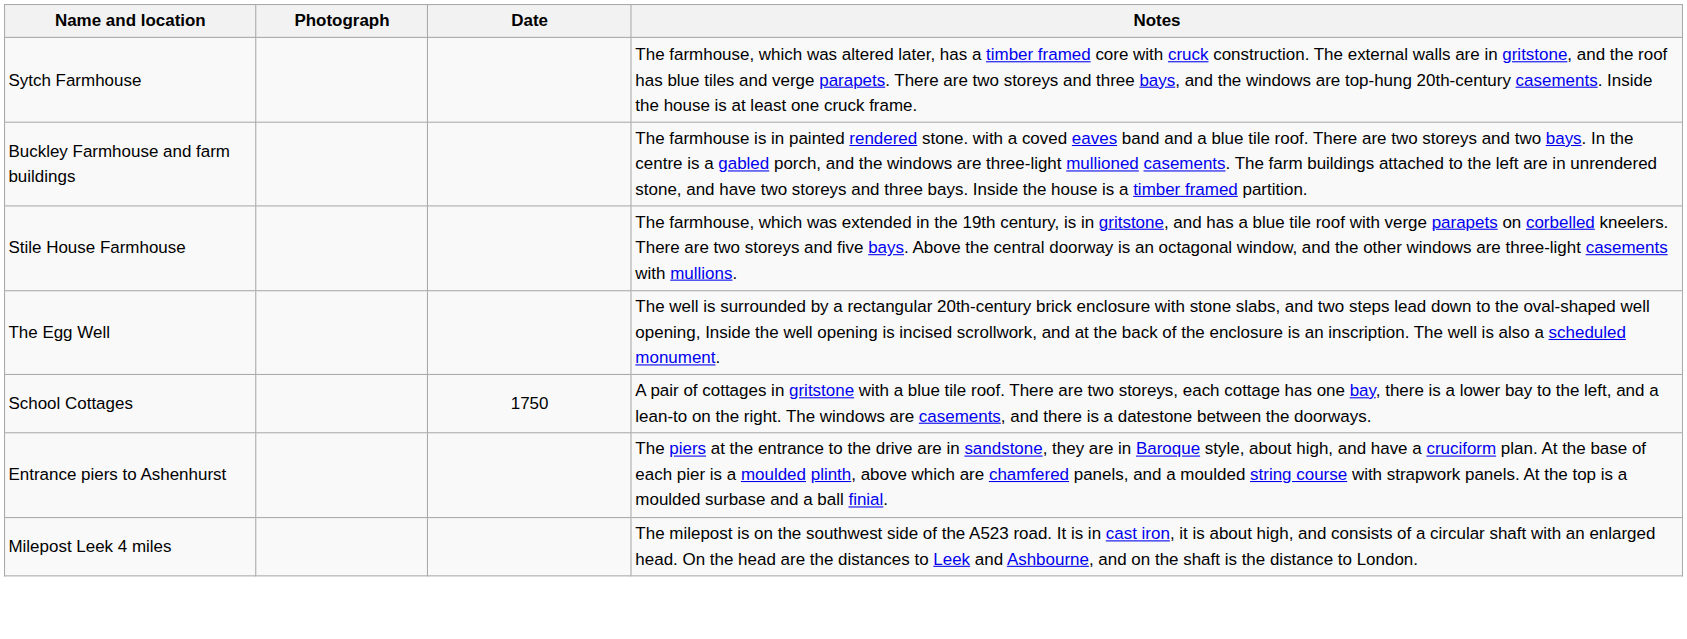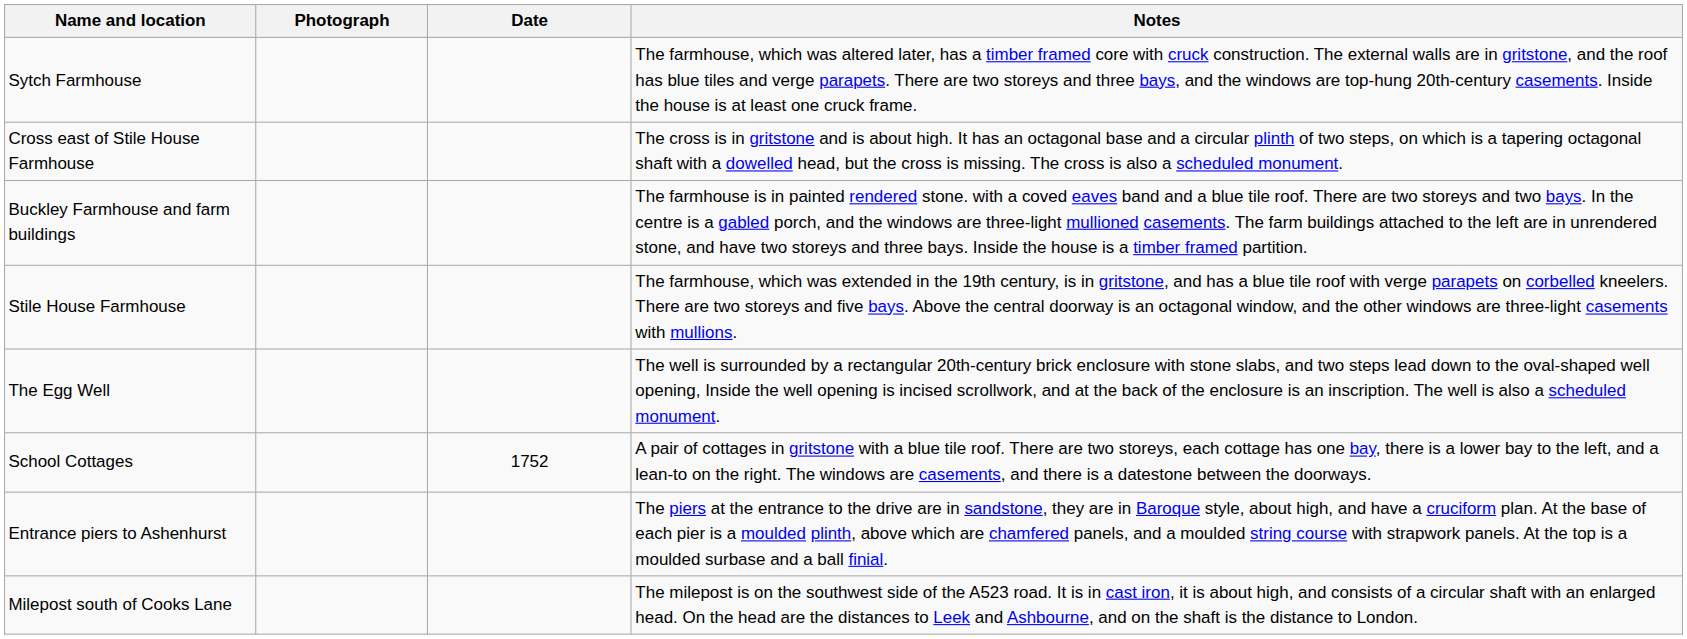+ row: (104, 151)
(530, 403) 1750 -> (530, 462) 1752
+ row: (120, 605)
- row: (90, 546)
